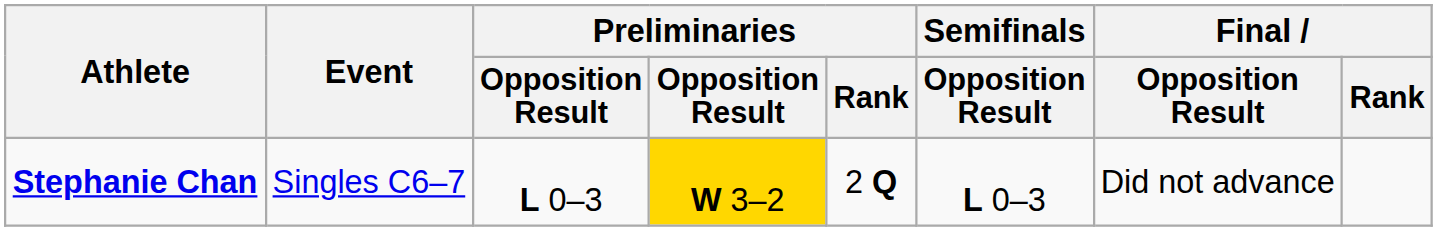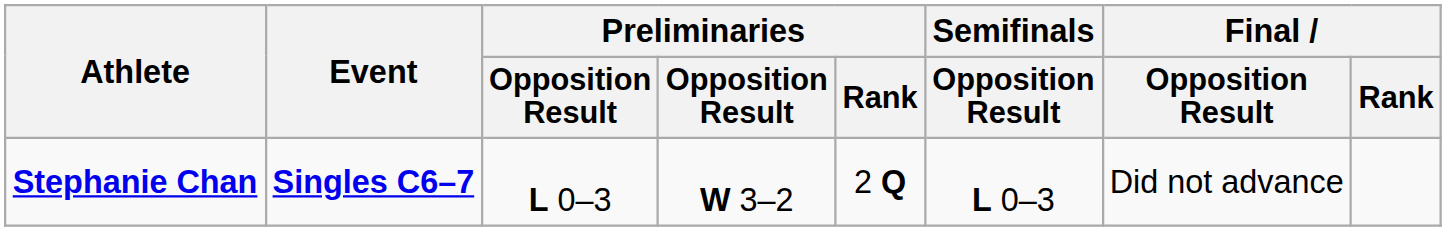(369, 182) normal -> (373, 182) bold
(738, 200) gold background -> (747, 200) no background
